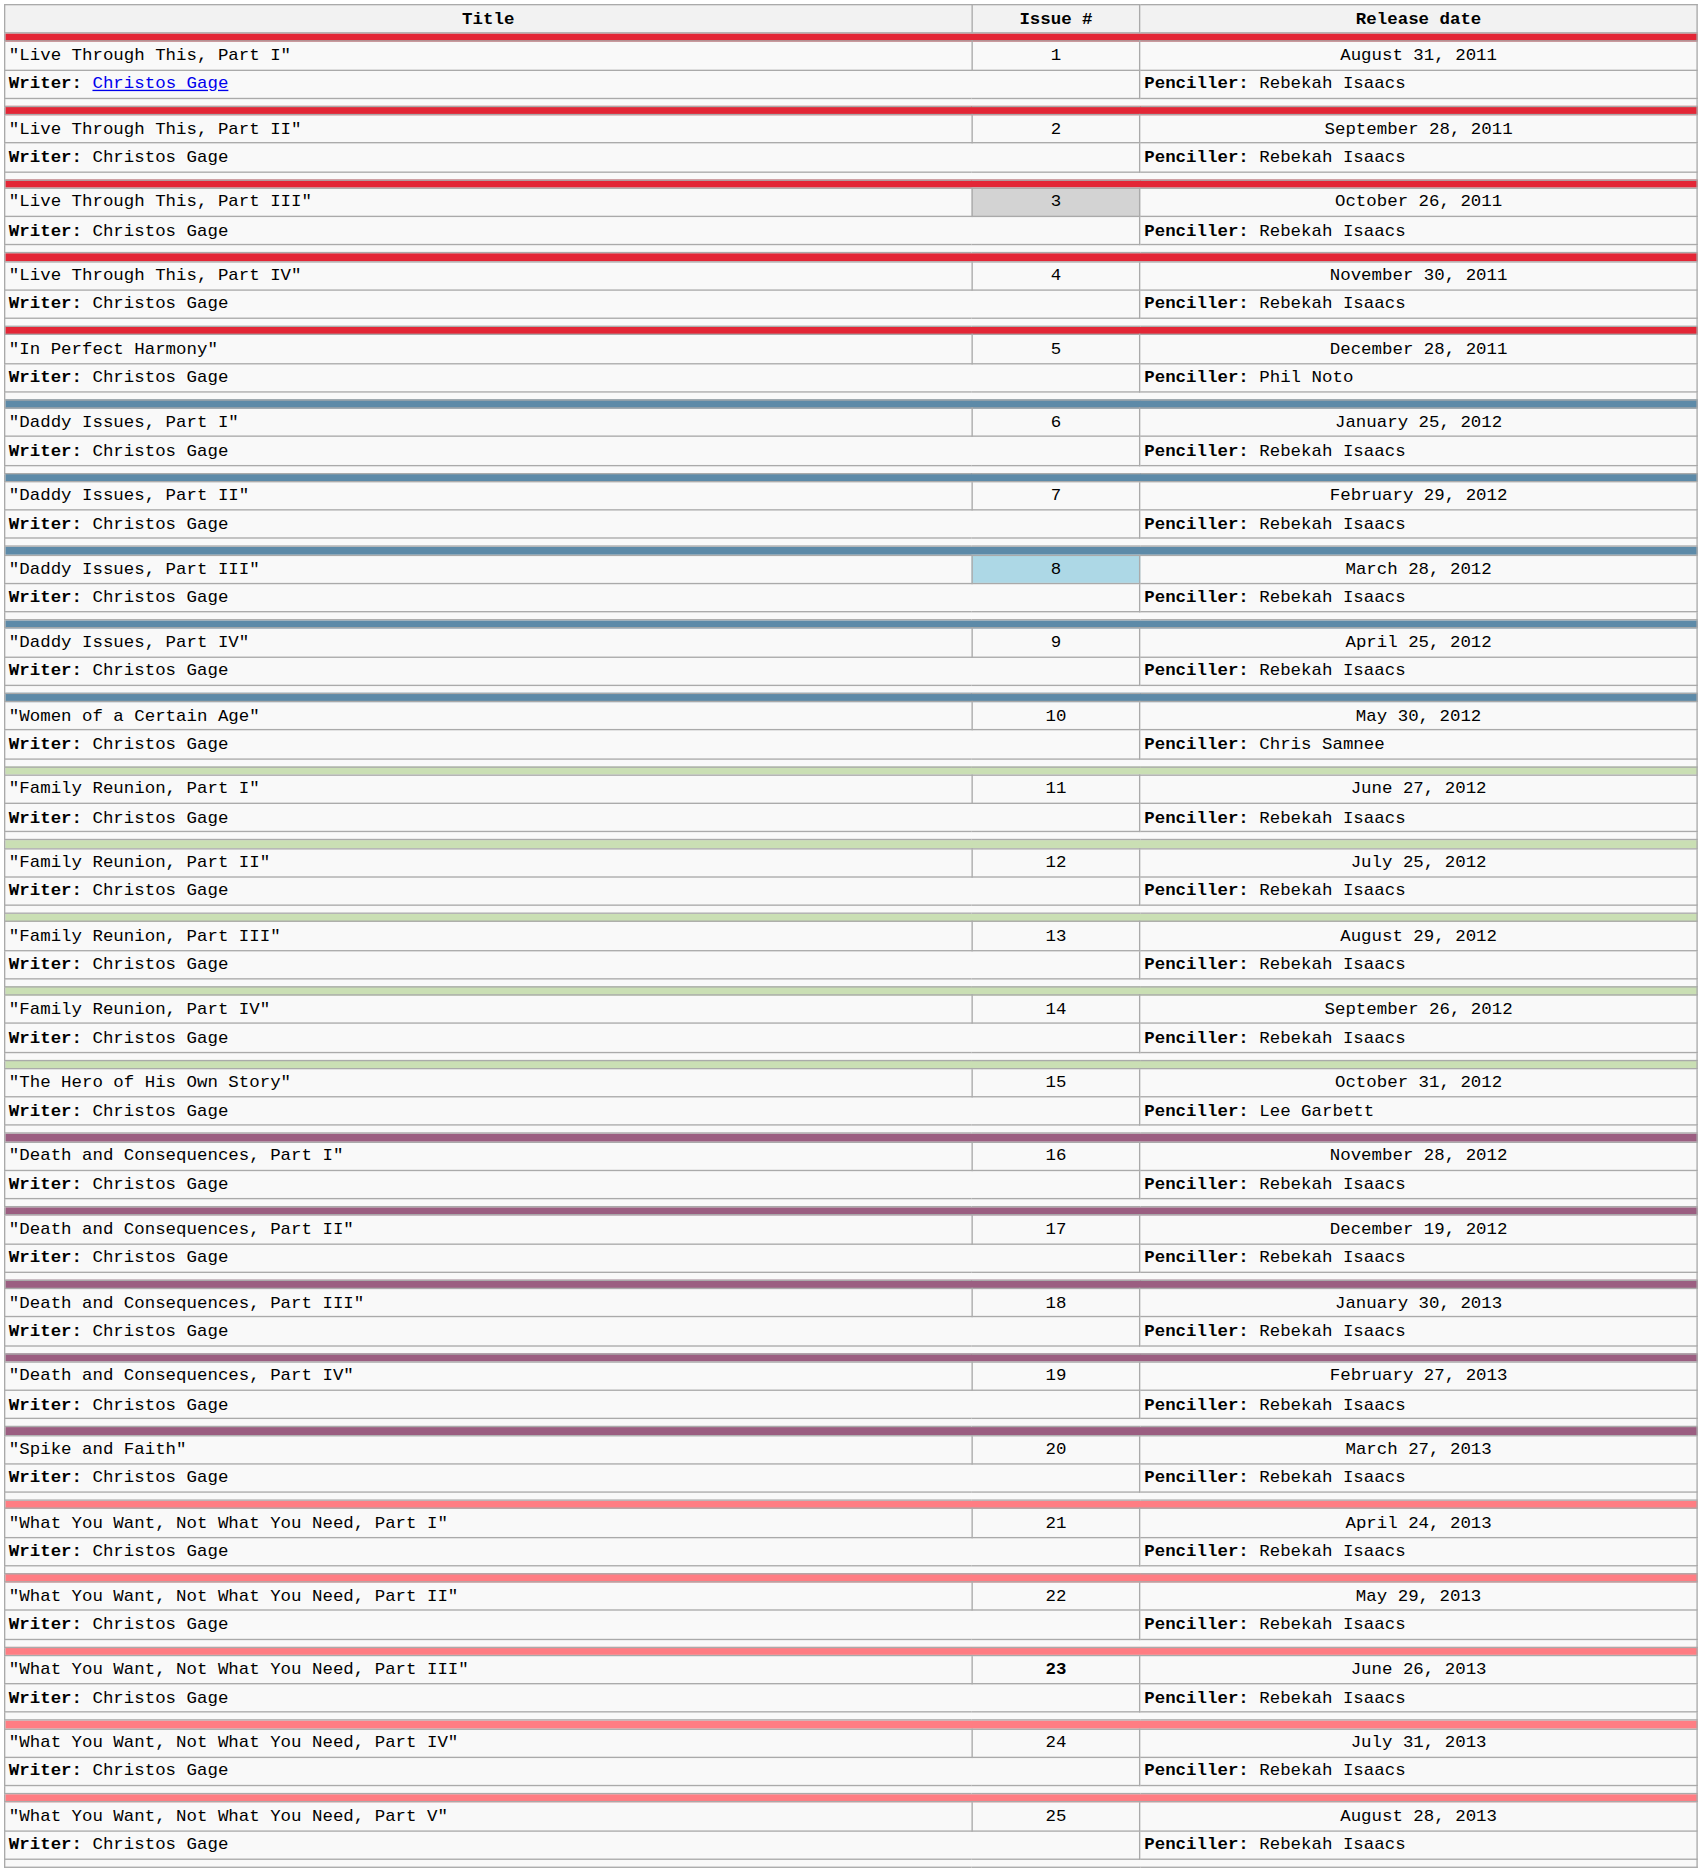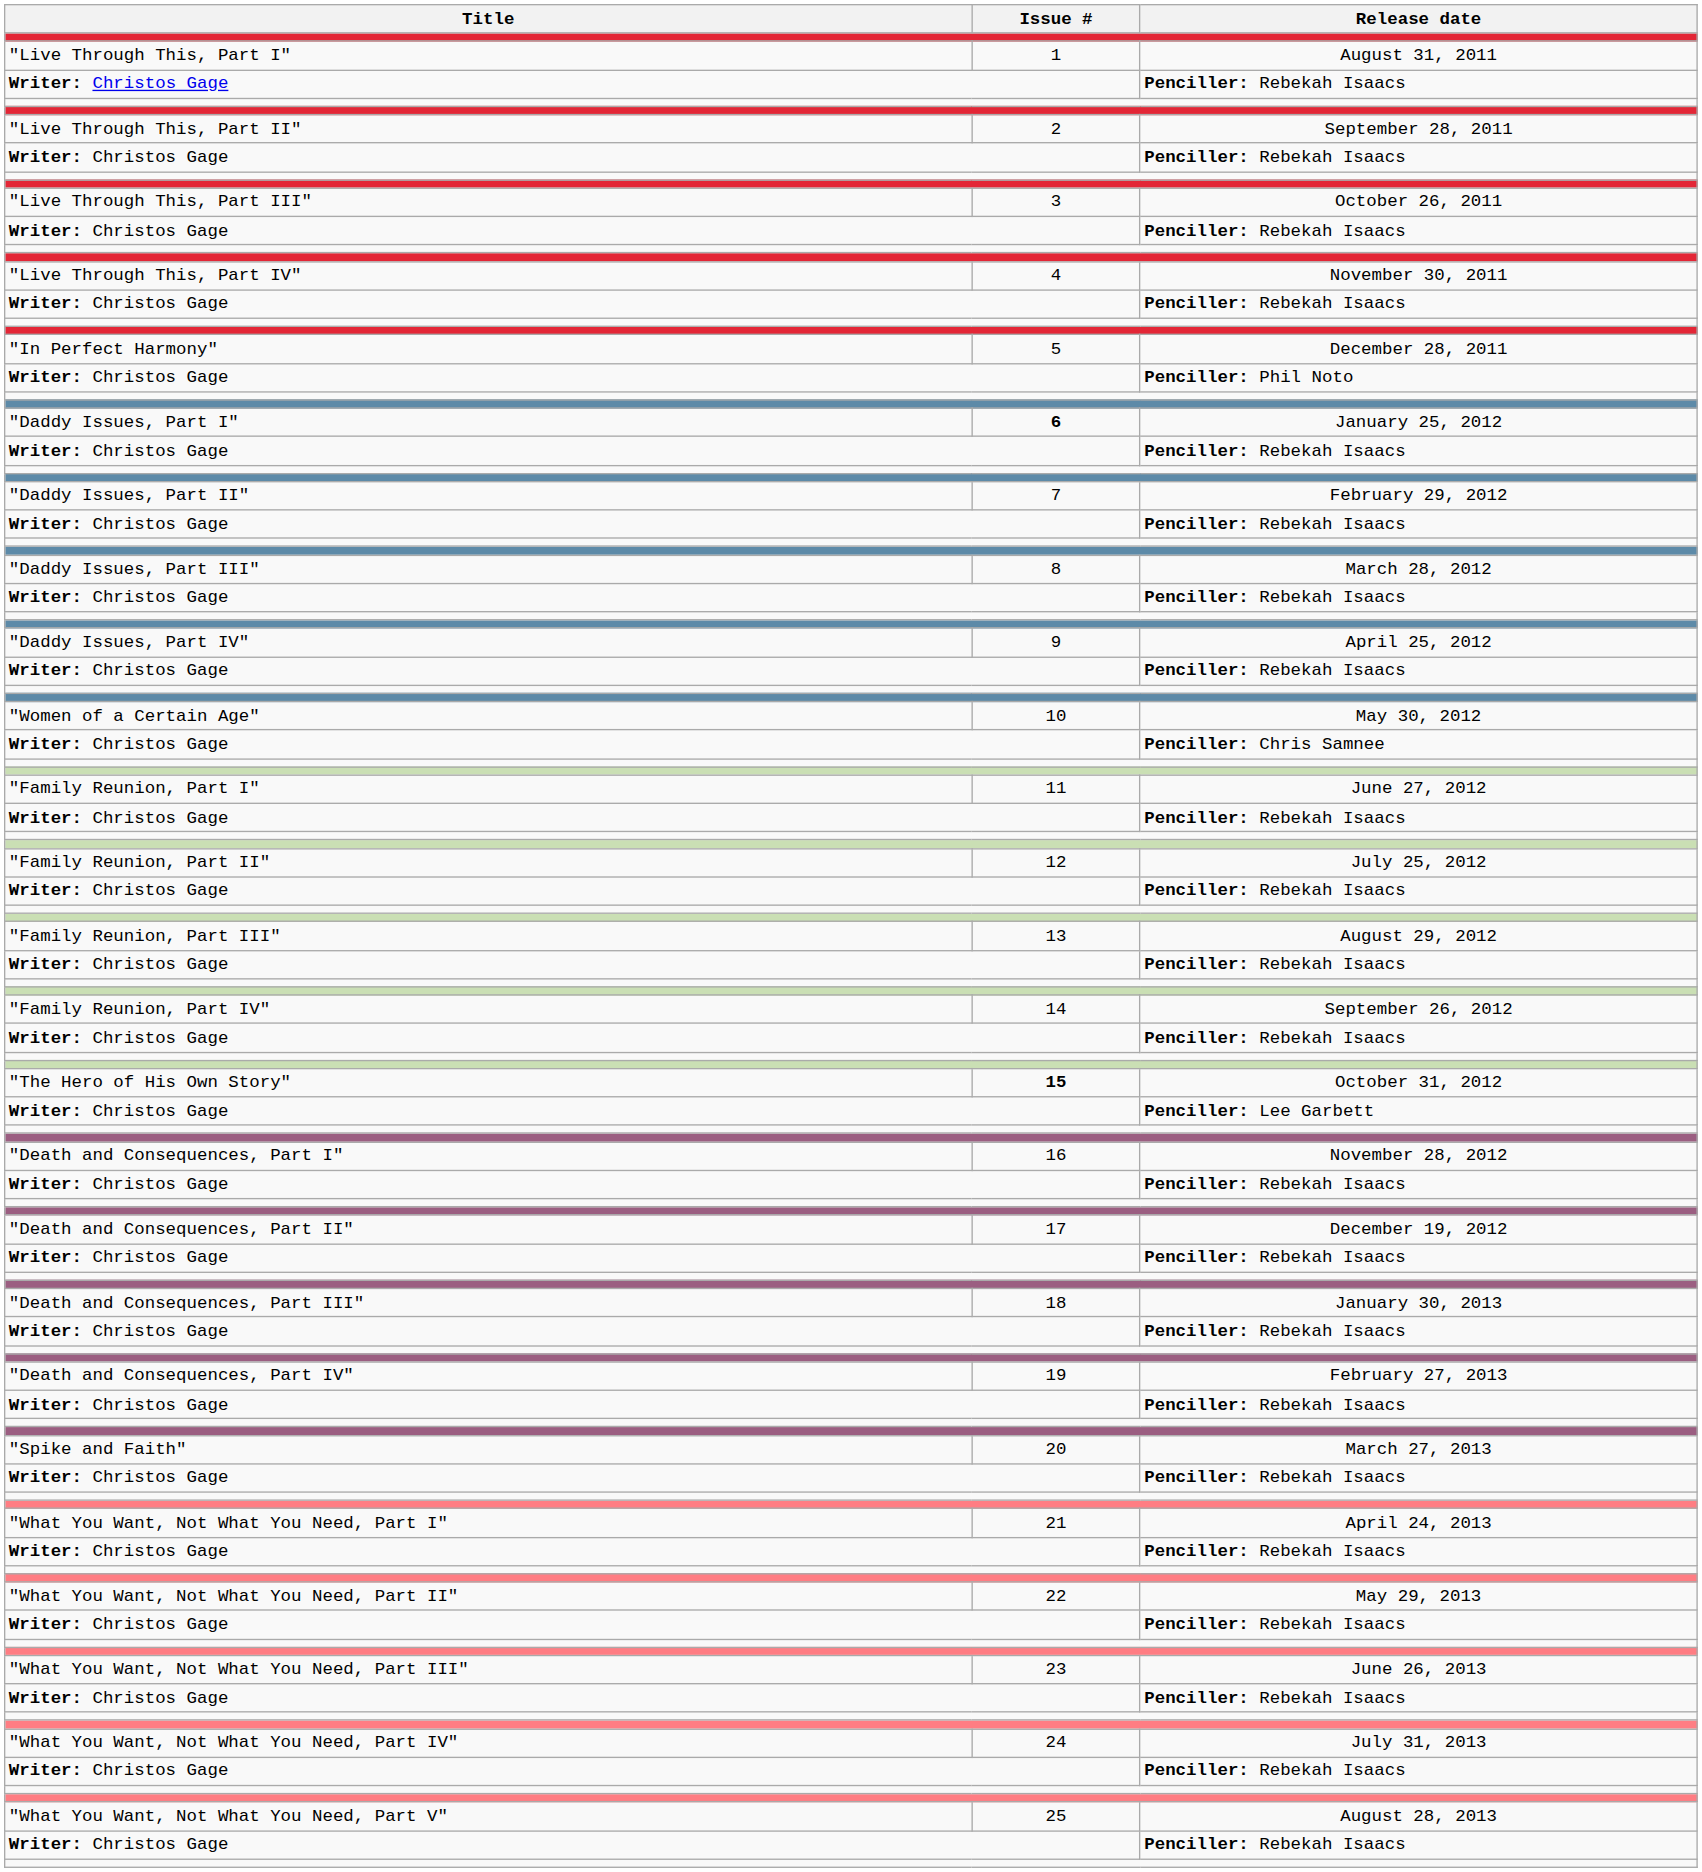(1056, 202) lightgrey background -> (1056, 202) no background
(1056, 422) normal -> (1056, 422) bold
(1056, 569) lightblue background -> (1056, 569) no background
(1056, 1083) normal -> (1056, 1083) bold
(1056, 1670) bold -> (1056, 1670) normal
